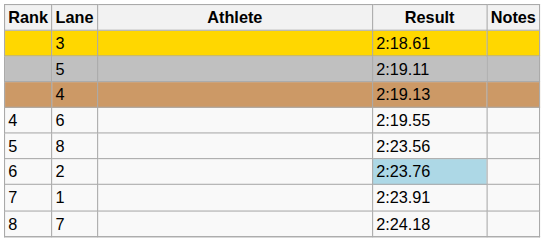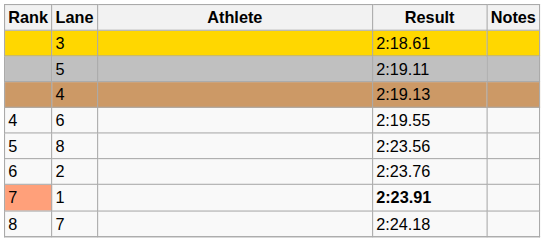(403, 172) lightblue background -> (403, 172) no background
(13, 198) no background -> (13, 198) lightsalmon background
(403, 198) normal -> (404, 198) bold
